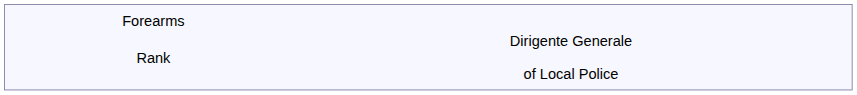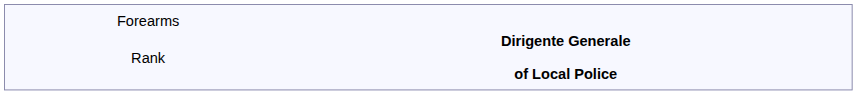(571, 57) normal -> (566, 57) bold
